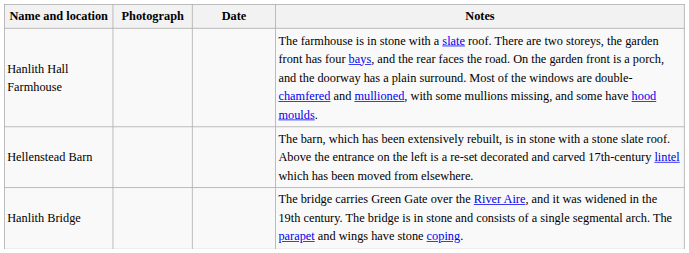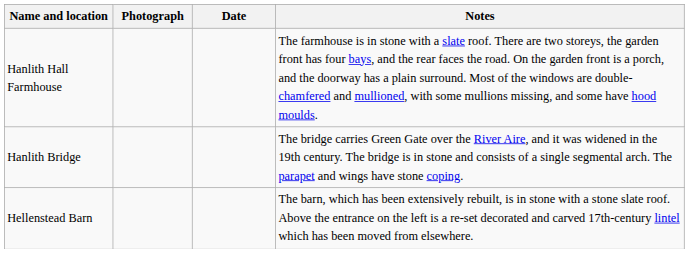rows swapped: (44, 218) <-> (50, 157)
